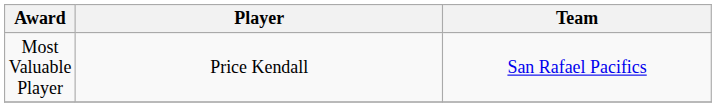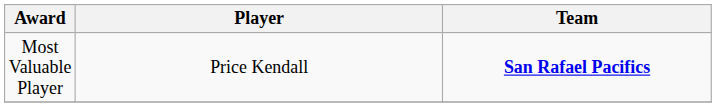(577, 67) normal -> (577, 67) bold
